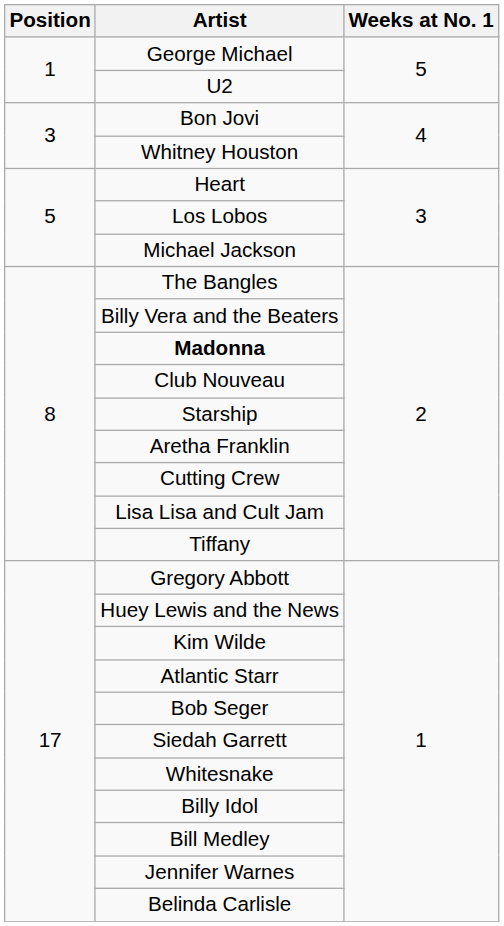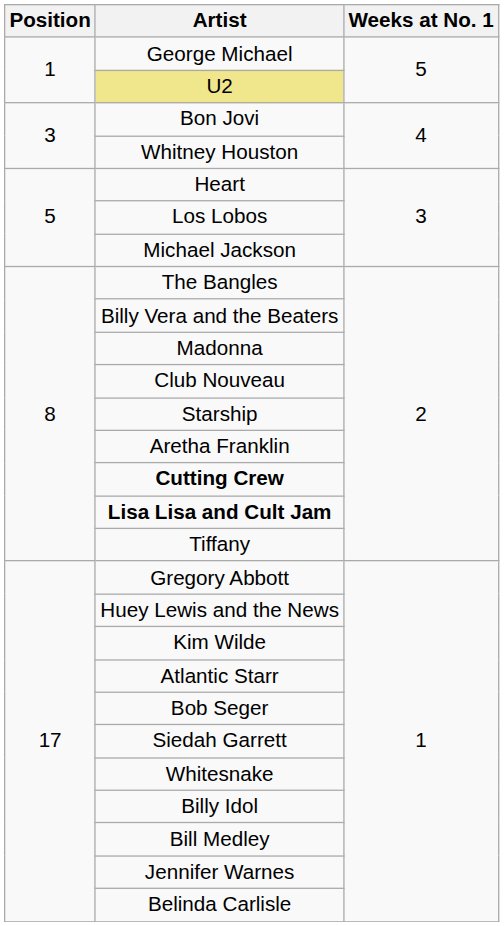(220, 86) no background -> (220, 86) khaki background
(220, 348) bold -> (220, 348) normal
(220, 479) normal -> (220, 479) bold
(220, 511) normal -> (220, 511) bold
